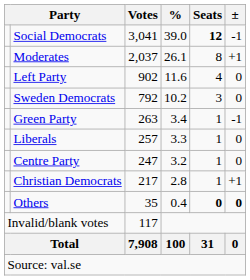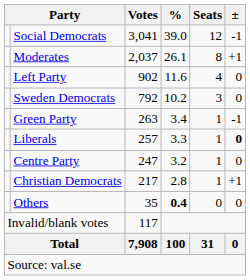(216, 35) bold -> (216, 35) normal
(239, 139) normal -> (239, 139) bold
(179, 202) normal -> (179, 202) bold
(219, 202) bold -> (219, 202) normal
(239, 202) bold -> (239, 202) normal
